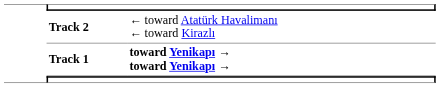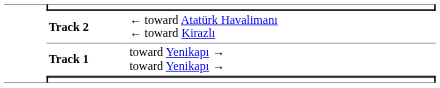(180, 59) bold -> (177, 59) normal
